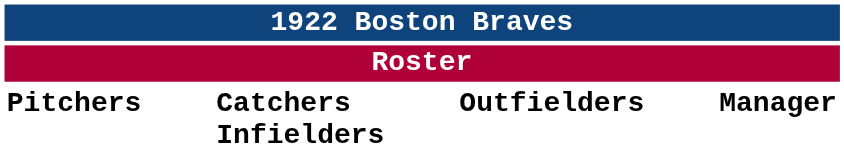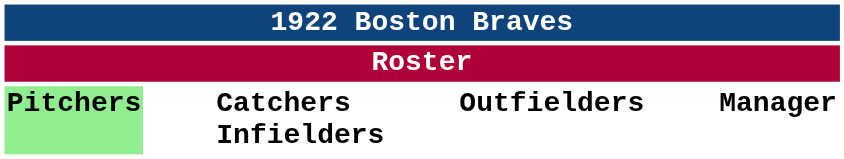(74, 104) no background -> (74, 104) lightgreen background
